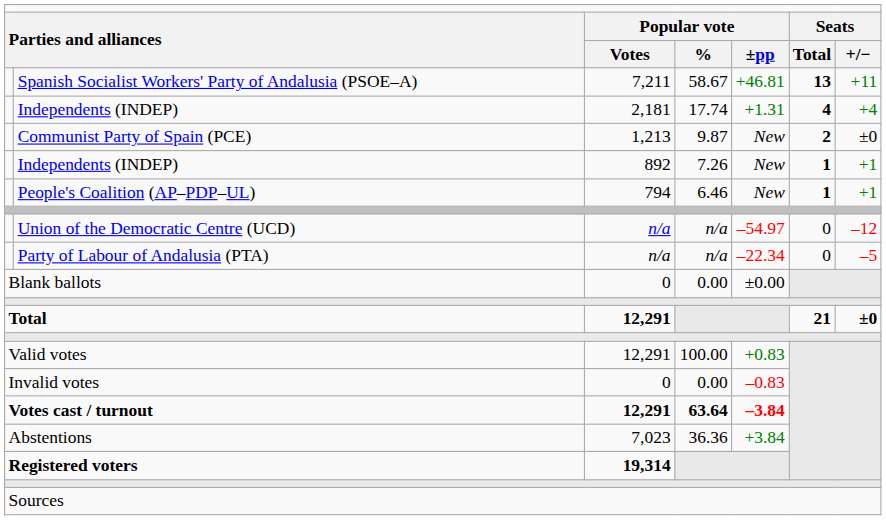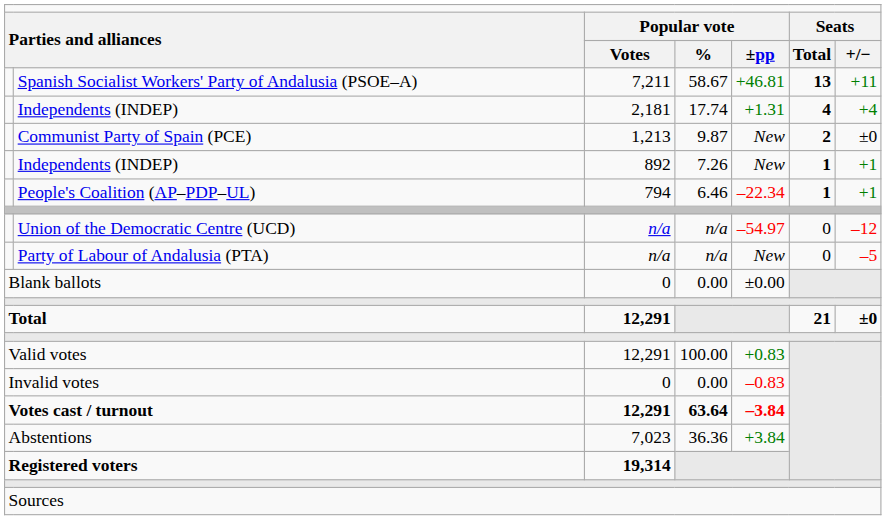(769, 192) New -> (761, 192) –22.34
(761, 255) –22.34 -> (769, 255) New
